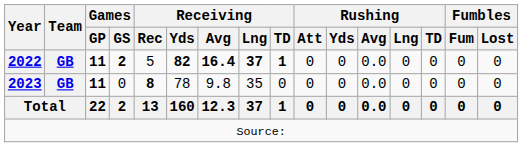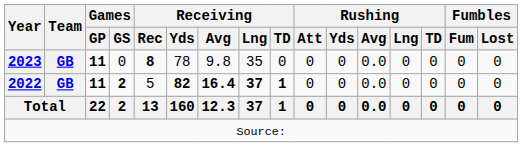rows swapped: (25, 62) <-> (25, 85)
